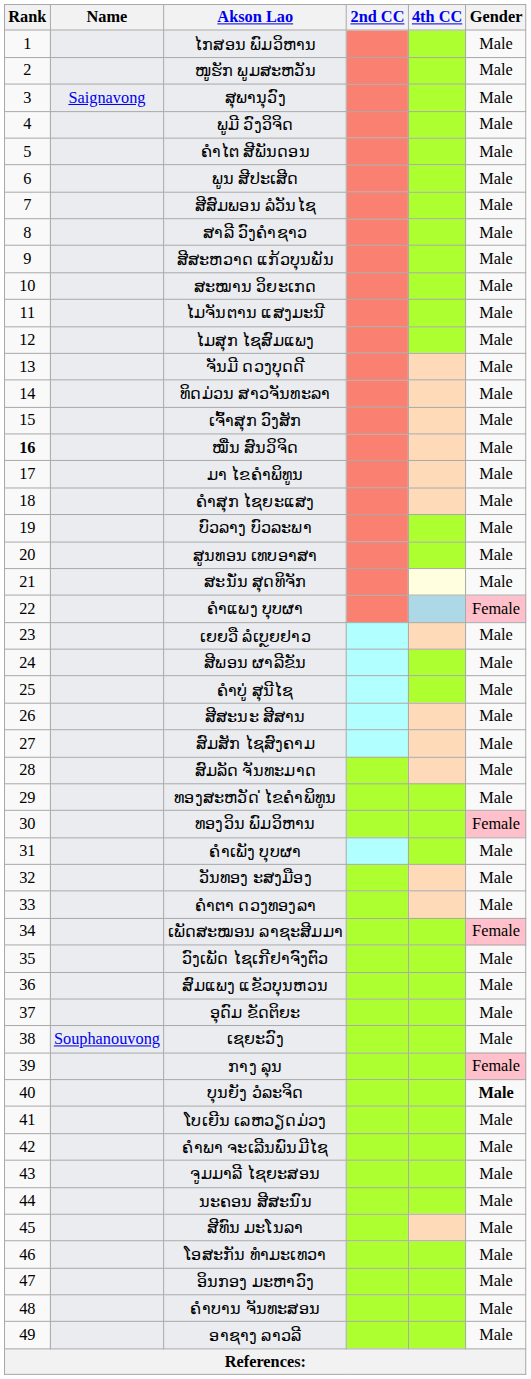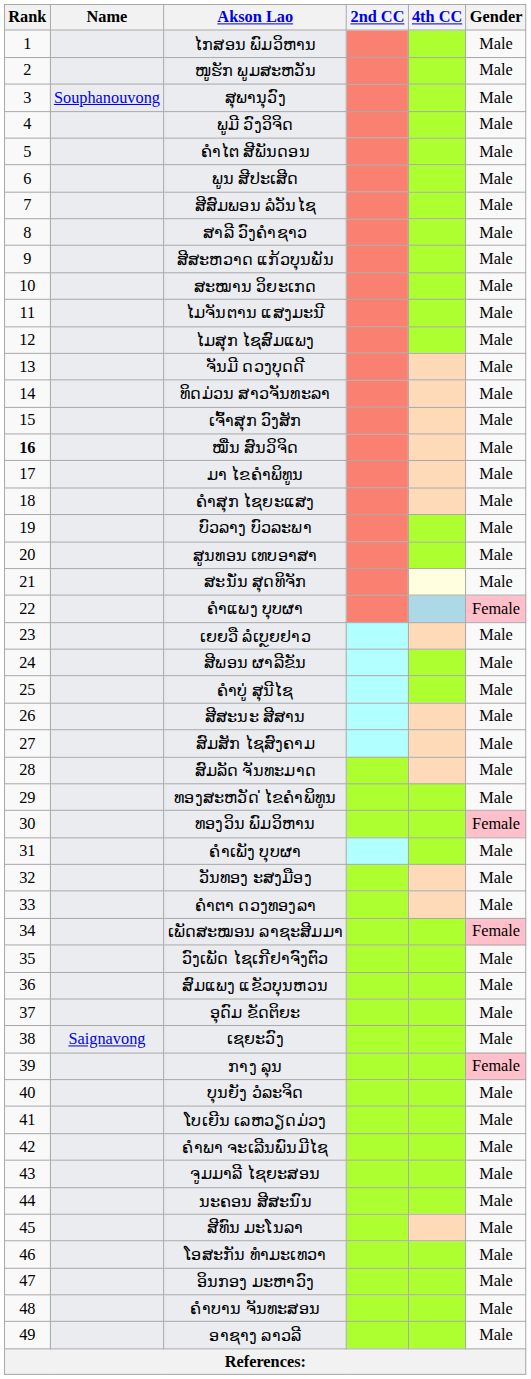(107, 97) Saignavong -> (107, 97) Souphanouvong
(107, 1039) Souphanouvong -> (107, 1039) Saignavong
(496, 1093) bold -> (496, 1093) normal
